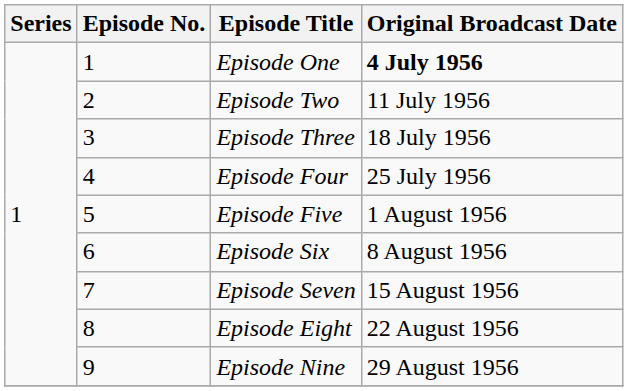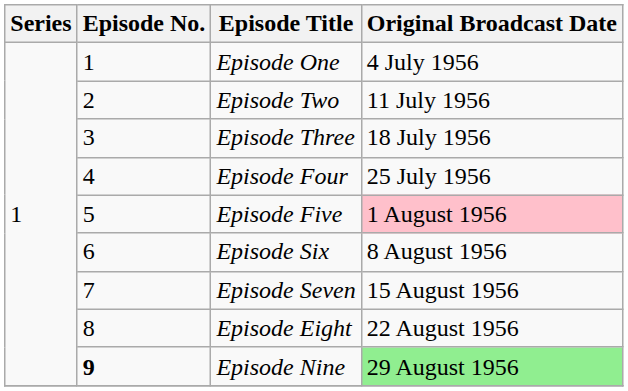(425, 61) bold -> (423, 61) normal
(437, 213) no background -> (437, 213) pink background
(89, 366) normal -> (89, 366) bold
(443, 366) no background -> (443, 366) lightgreen background
